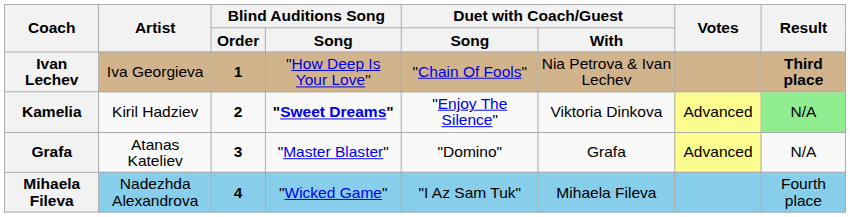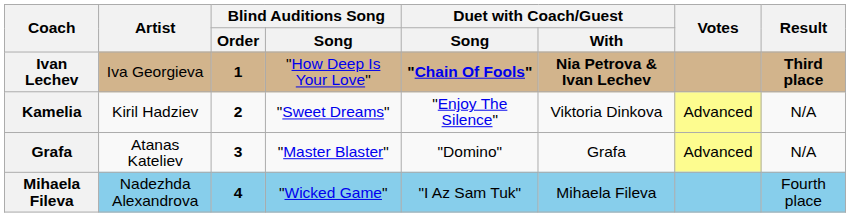(470, 72) normal -> (470, 72) bold
(606, 72) normal -> (606, 72) bold
(333, 112) bold -> (333, 112) normal
(803, 112) lightgreen background -> (803, 112) no background
